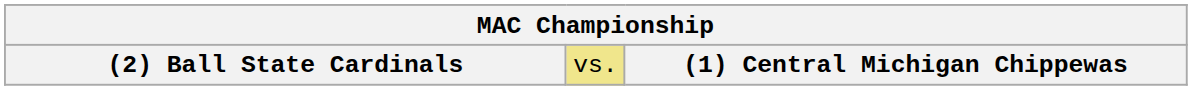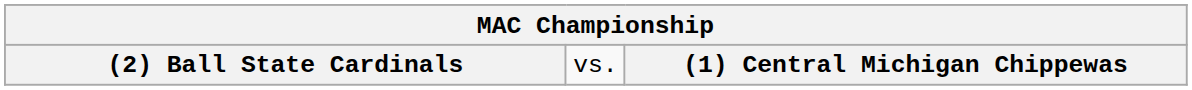(595, 65) khaki background -> (595, 65) no background
